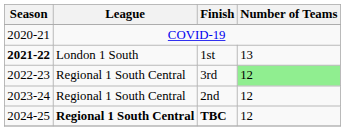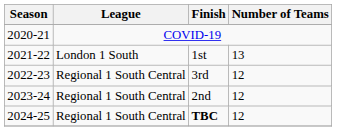(29, 55) bold -> (29, 55) normal
(247, 75) lightgreen background -> (238, 75) no background
(125, 116) bold -> (121, 116) normal
